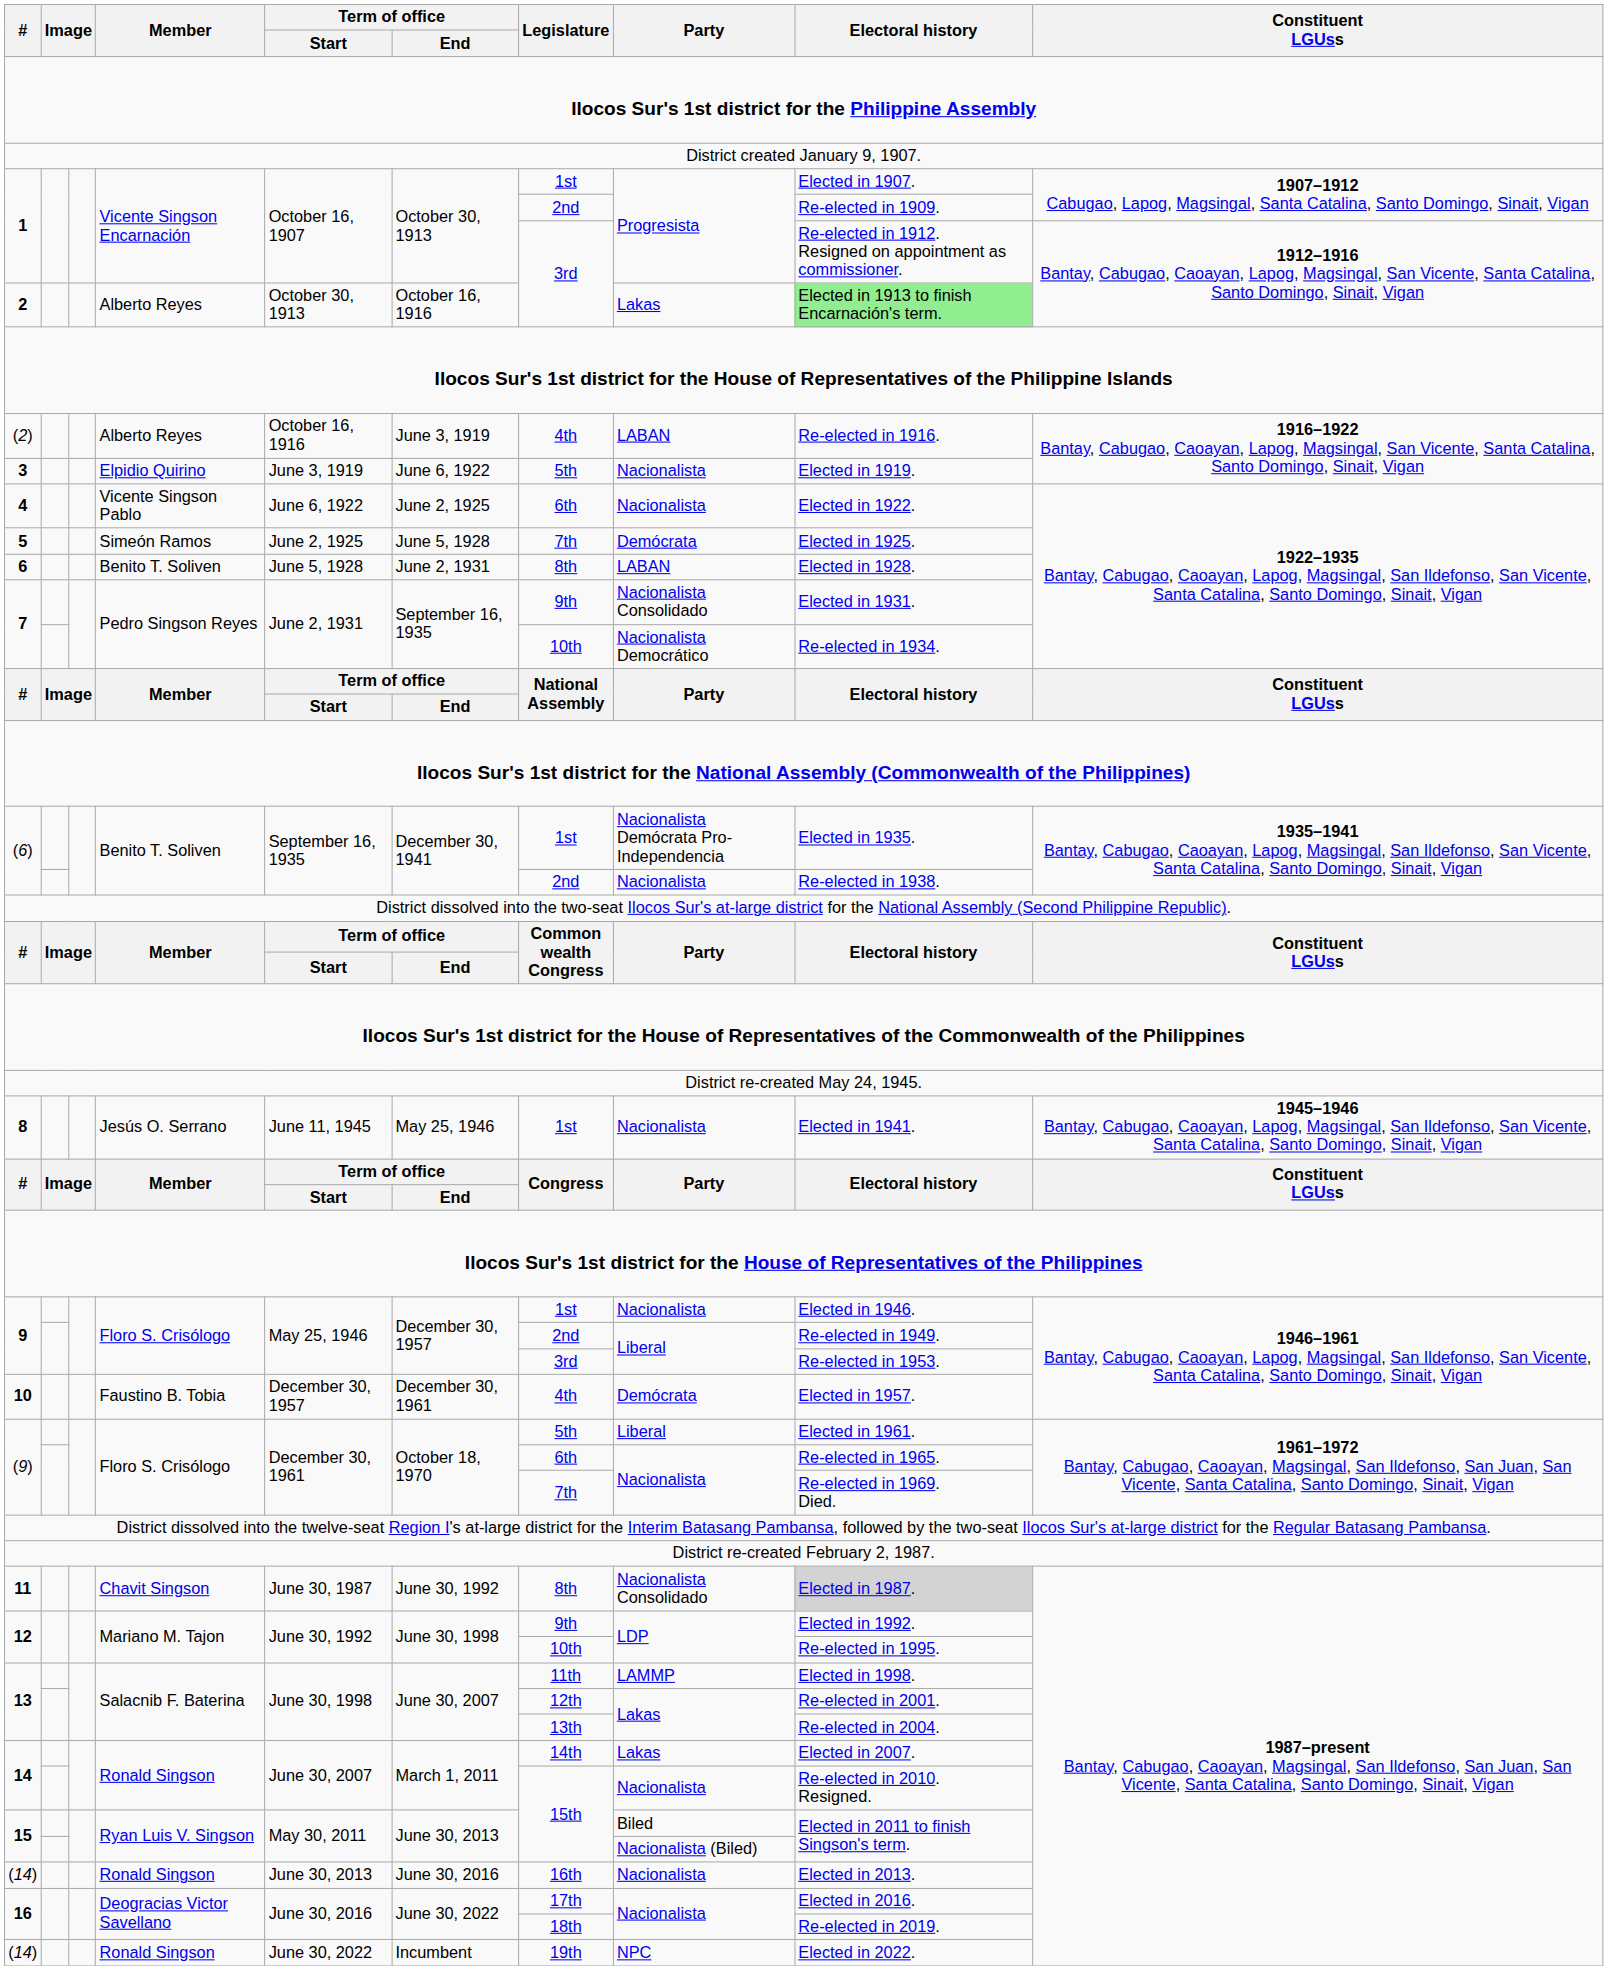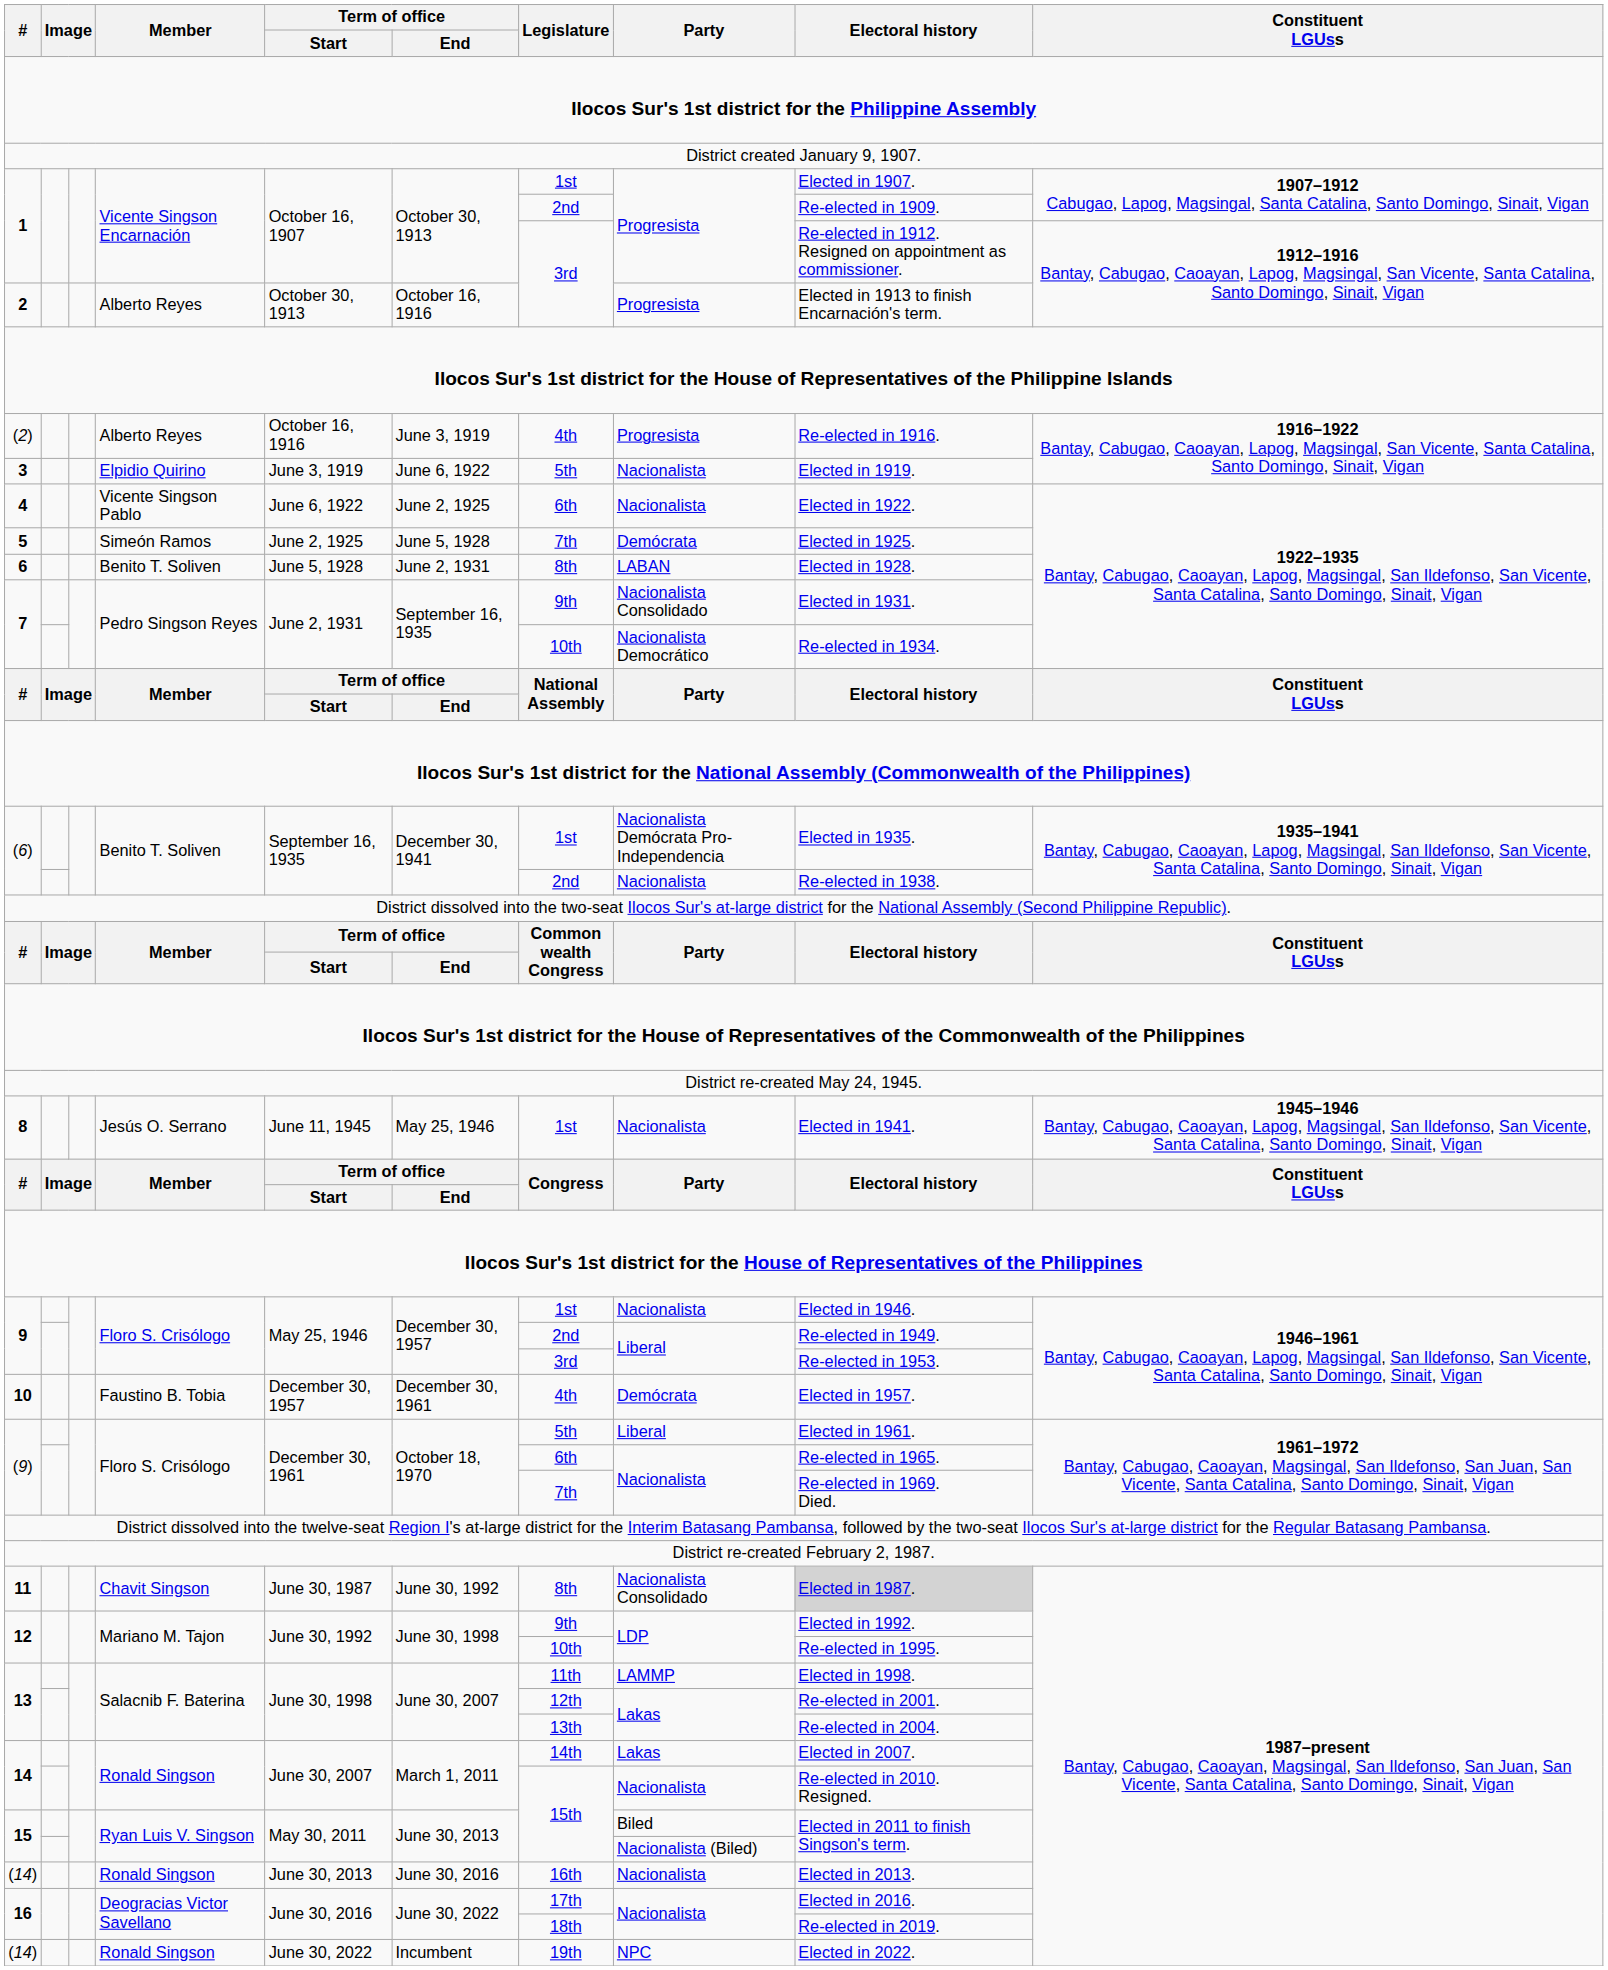(639, 305) Lakas -> (658, 305) Progresista
(885, 305) lightgreen background -> (885, 305) no background
(644, 435) LABAN -> (658, 435) Progresista
